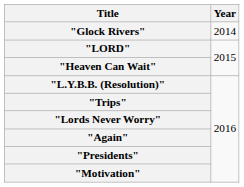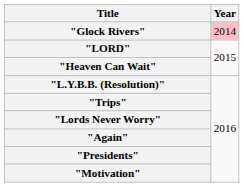(225, 31) no background -> (225, 31) pink background
